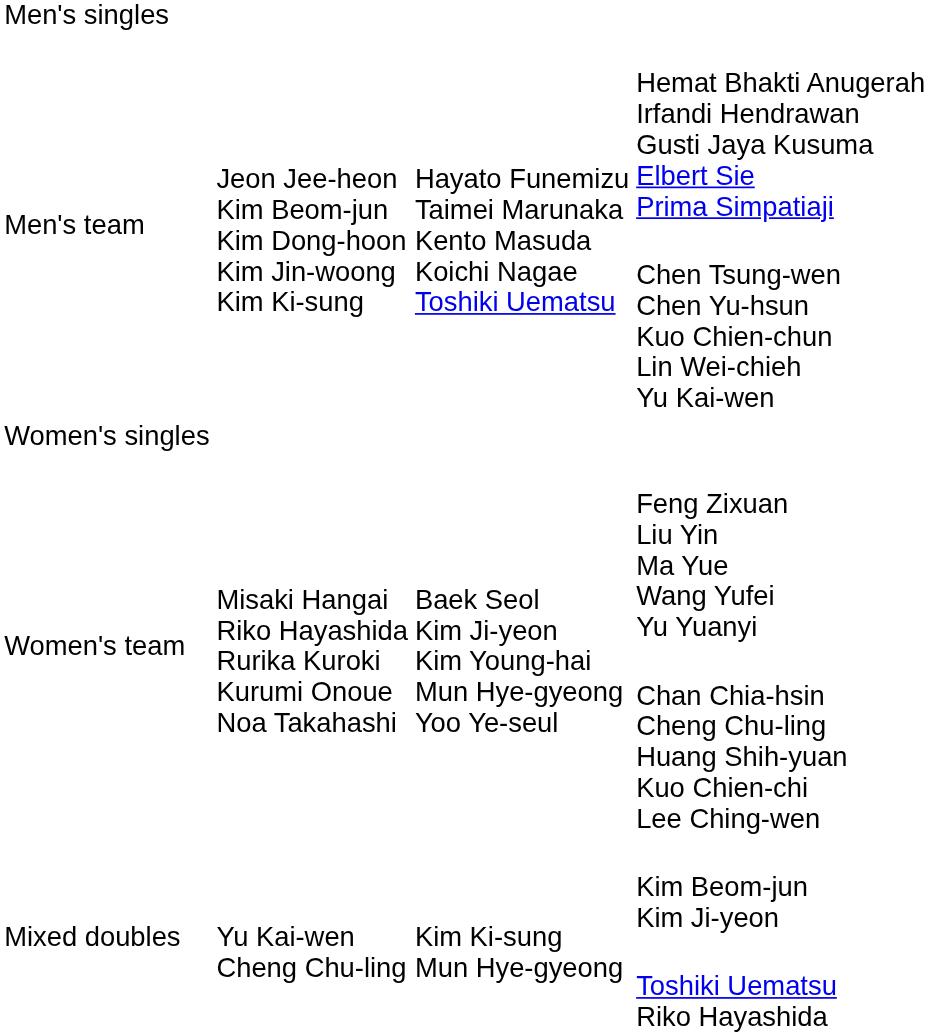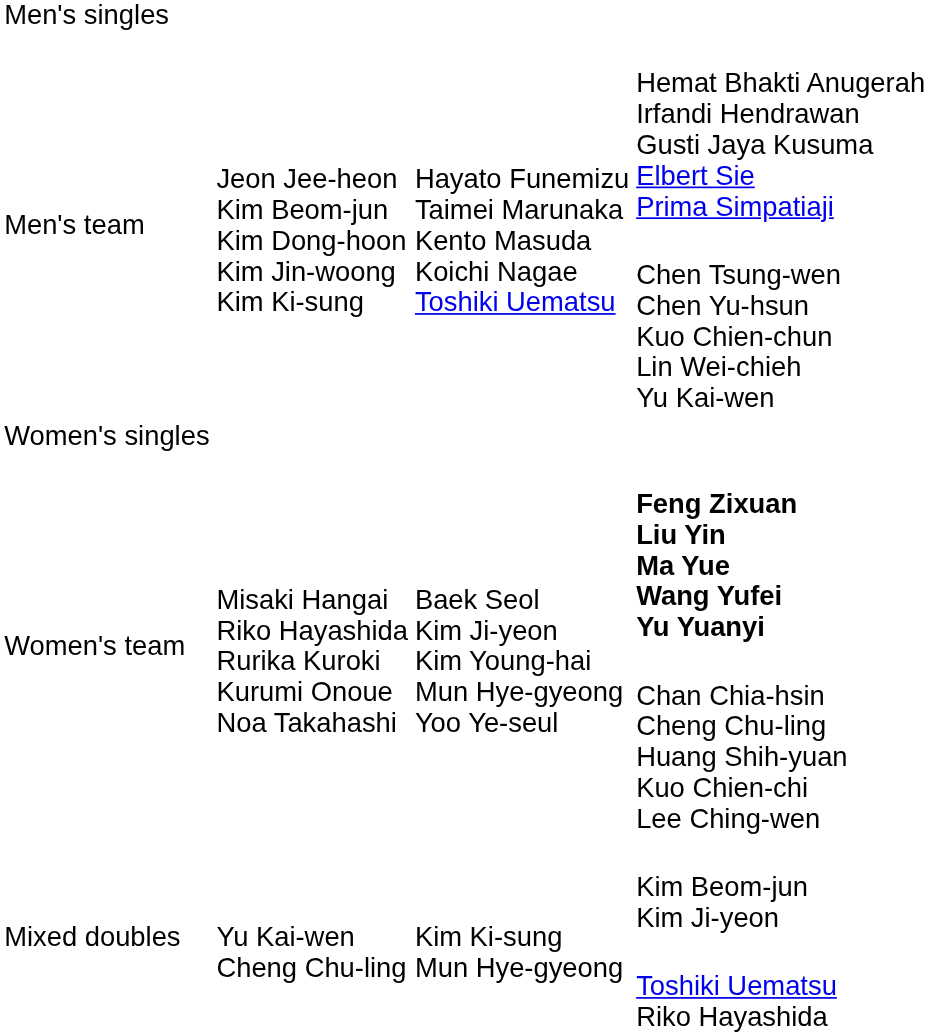(712, 565) normal -> (717, 565) bold
